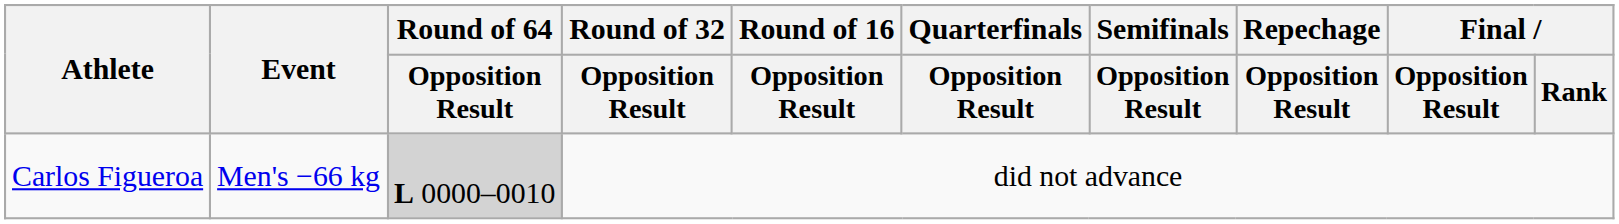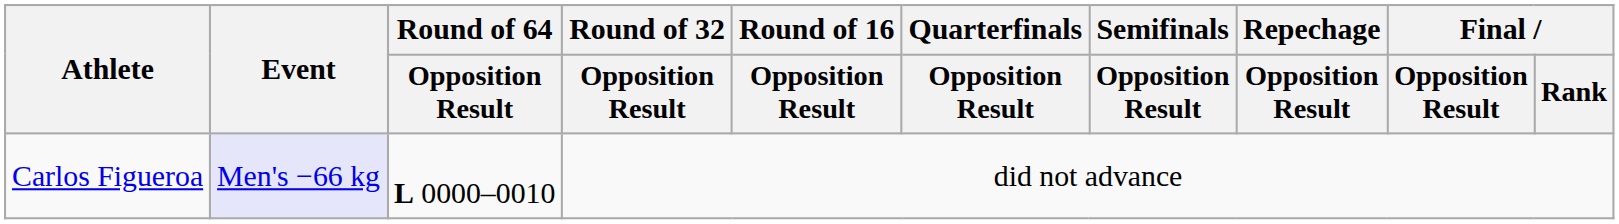(299, 175) no background -> (299, 175) lavender background
(475, 193) lightgrey background -> (475, 193) no background
